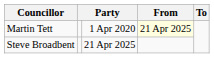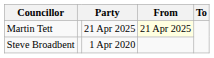(112, 28) 1 Apr 2020 -> (110, 28) 21 Apr 2025
(110, 45) 21 Apr 2025 -> (112, 45) 1 Apr 2020
